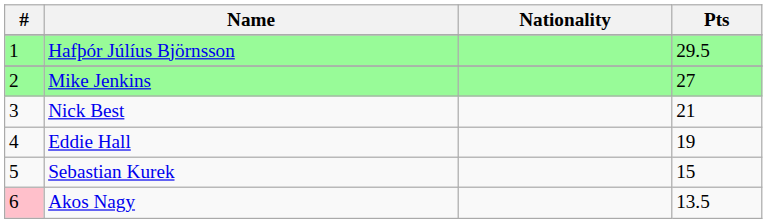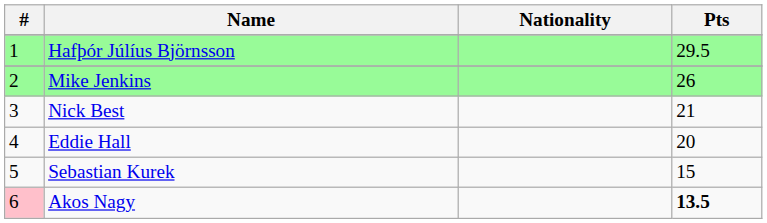(686, 80) 27 -> (686, 80) 26
(686, 141) 19 -> (686, 141) 20
(693, 202) normal -> (693, 202) bold
